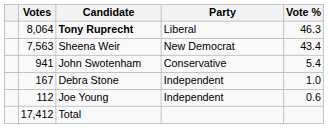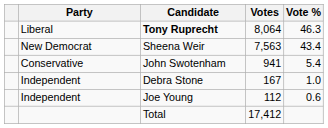columns swapped: (222, 13) <-> (37, 13)
